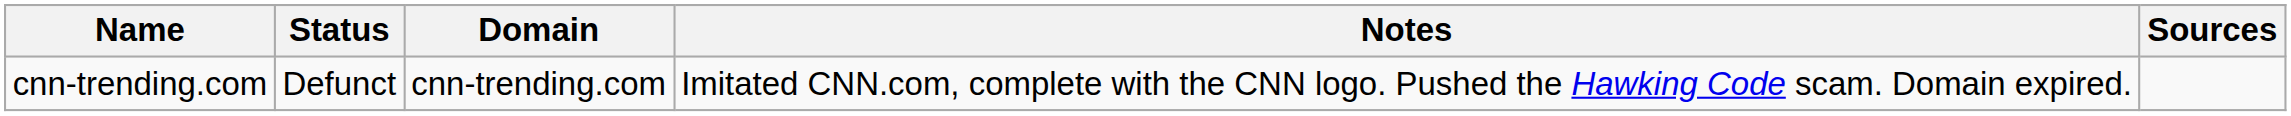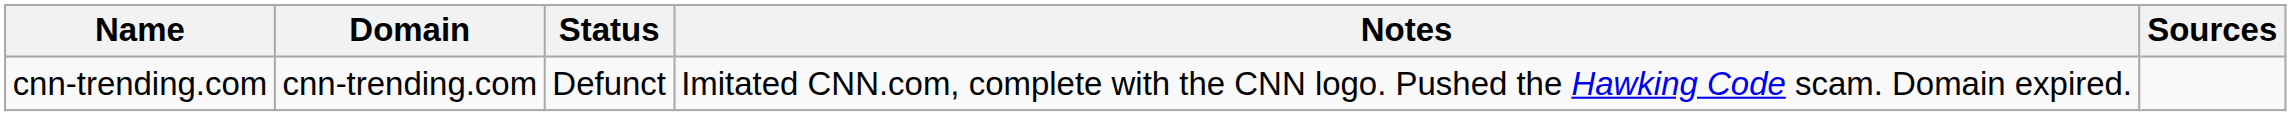columns swapped: (539, 30) <-> (339, 30)
